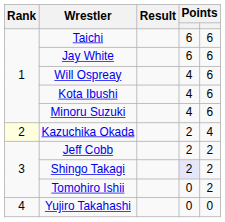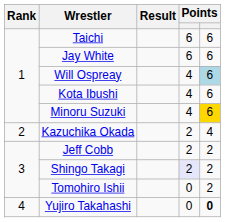(210, 75) no background -> (210, 75) lightblue background
(210, 113) no background -> (210, 113) gold background
(22, 132) lightyellow background -> (22, 132) no background
(210, 207) normal -> (210, 207) bold
